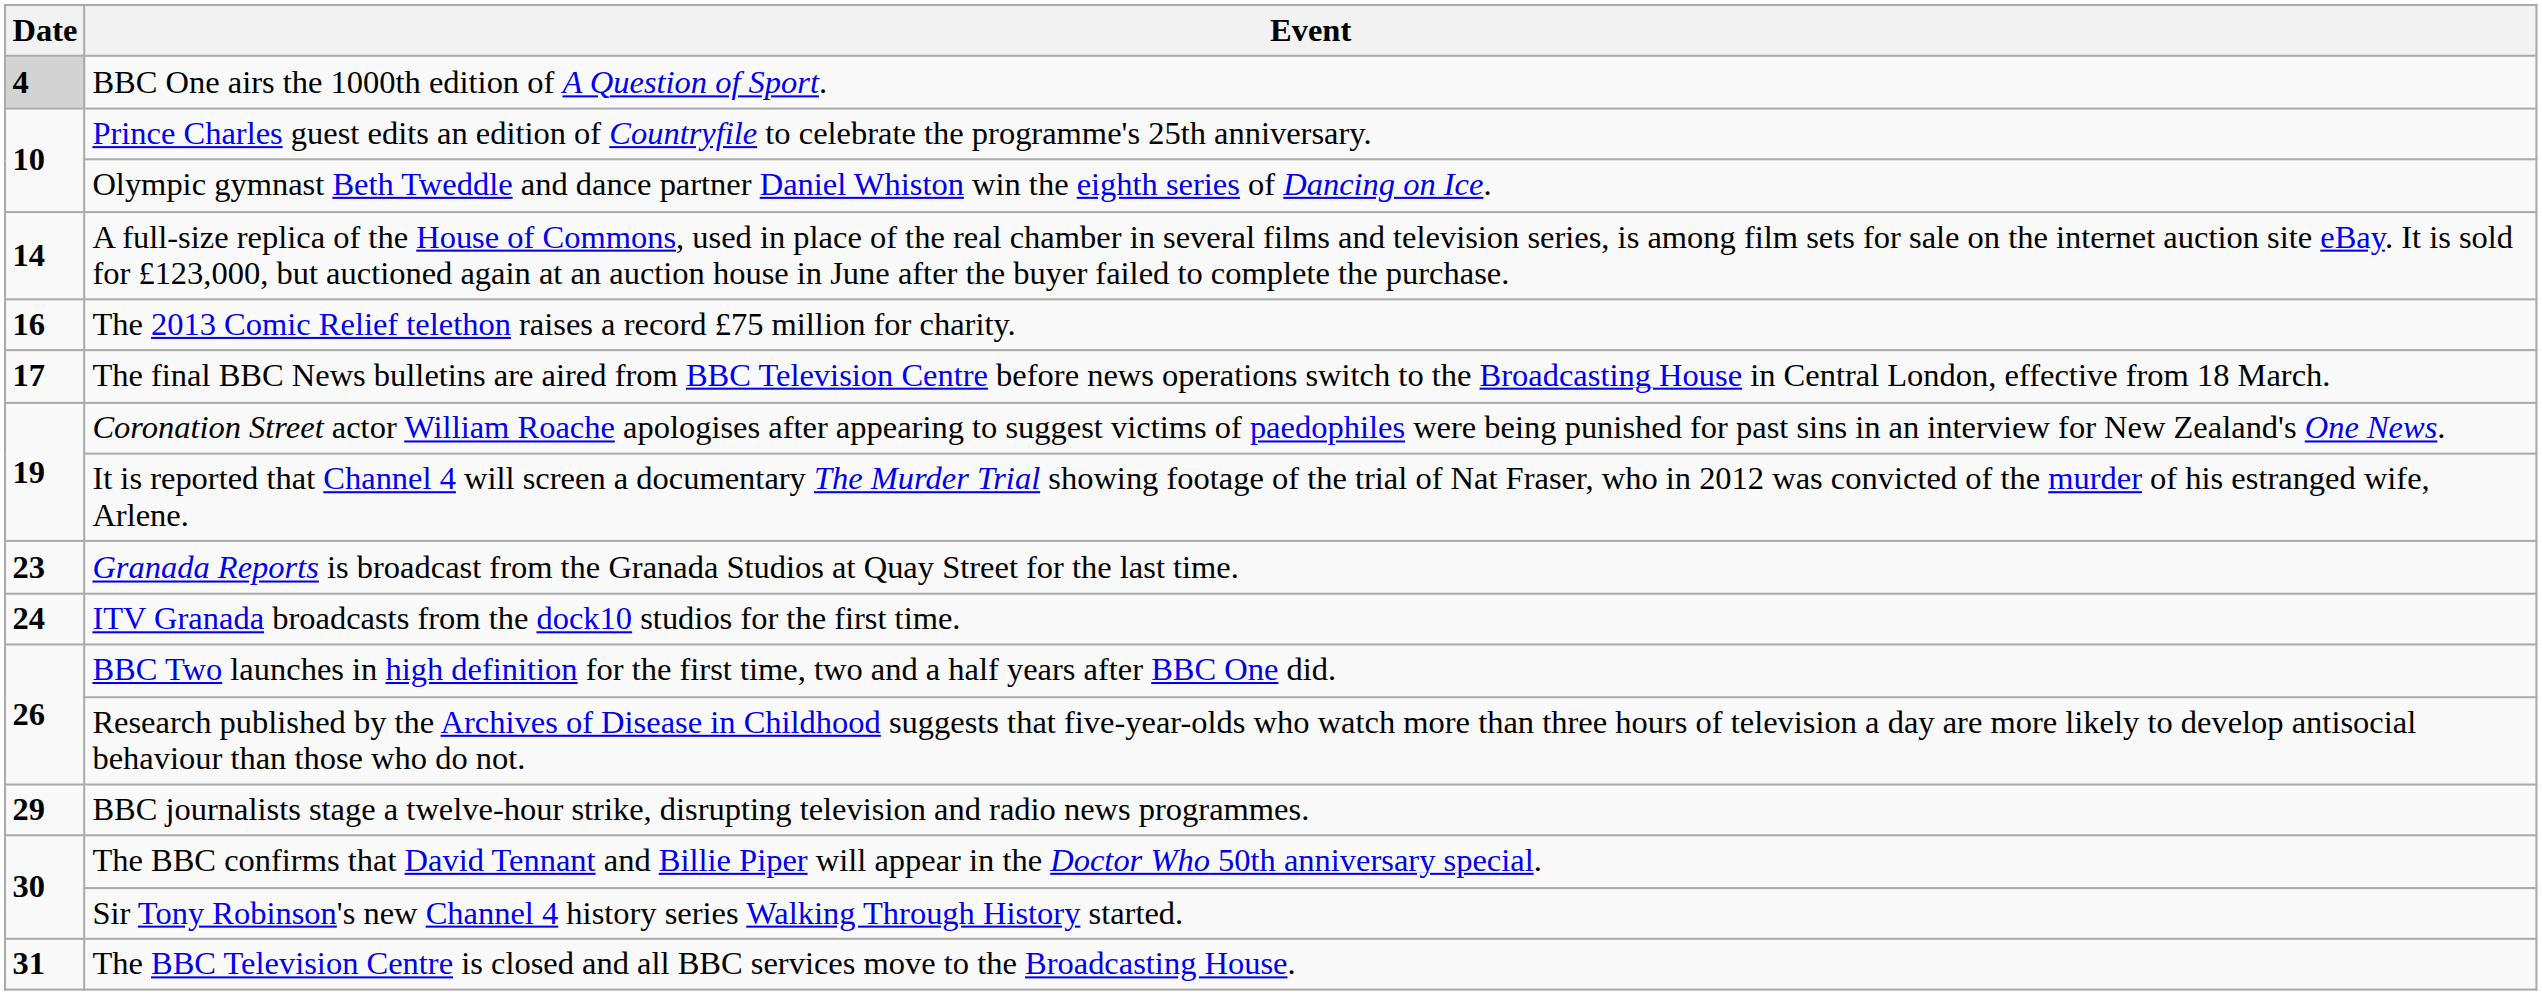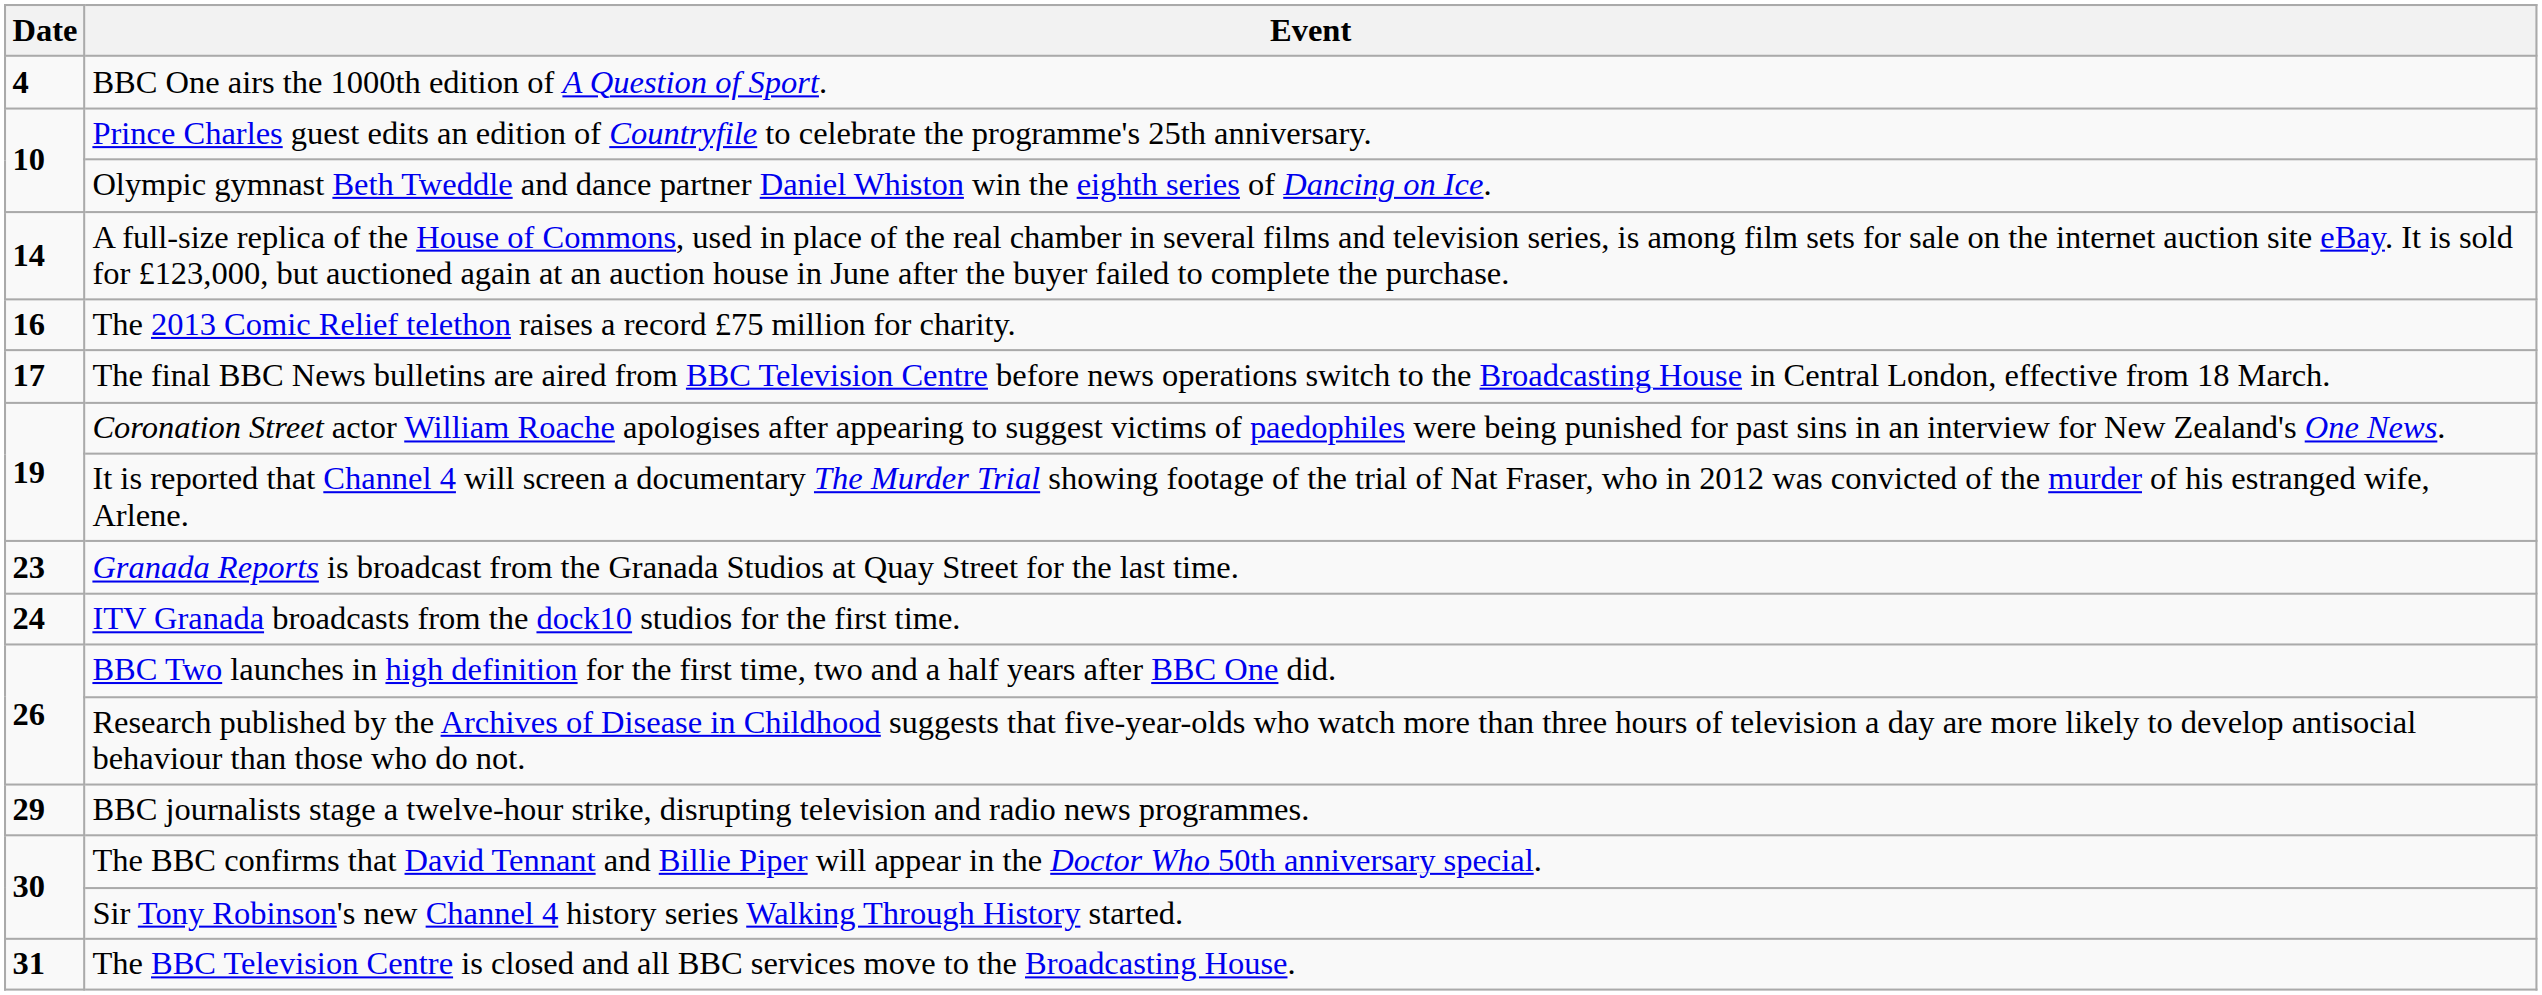(21, 81) lightgrey background -> (21, 81) no background
